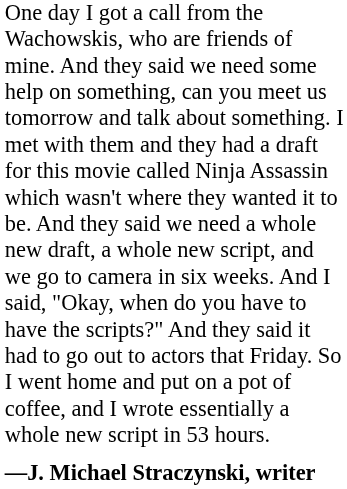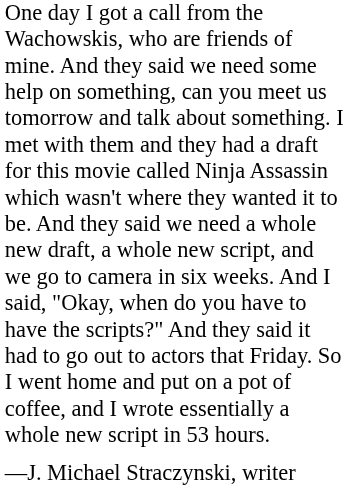(160, 473) bold -> (150, 473) normal
